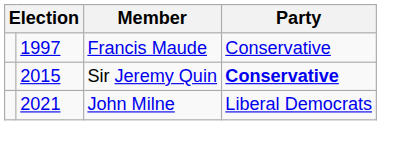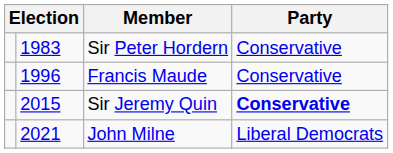+ row: (158, 47)
(40, 47) 1997 -> (40, 76) 1996
